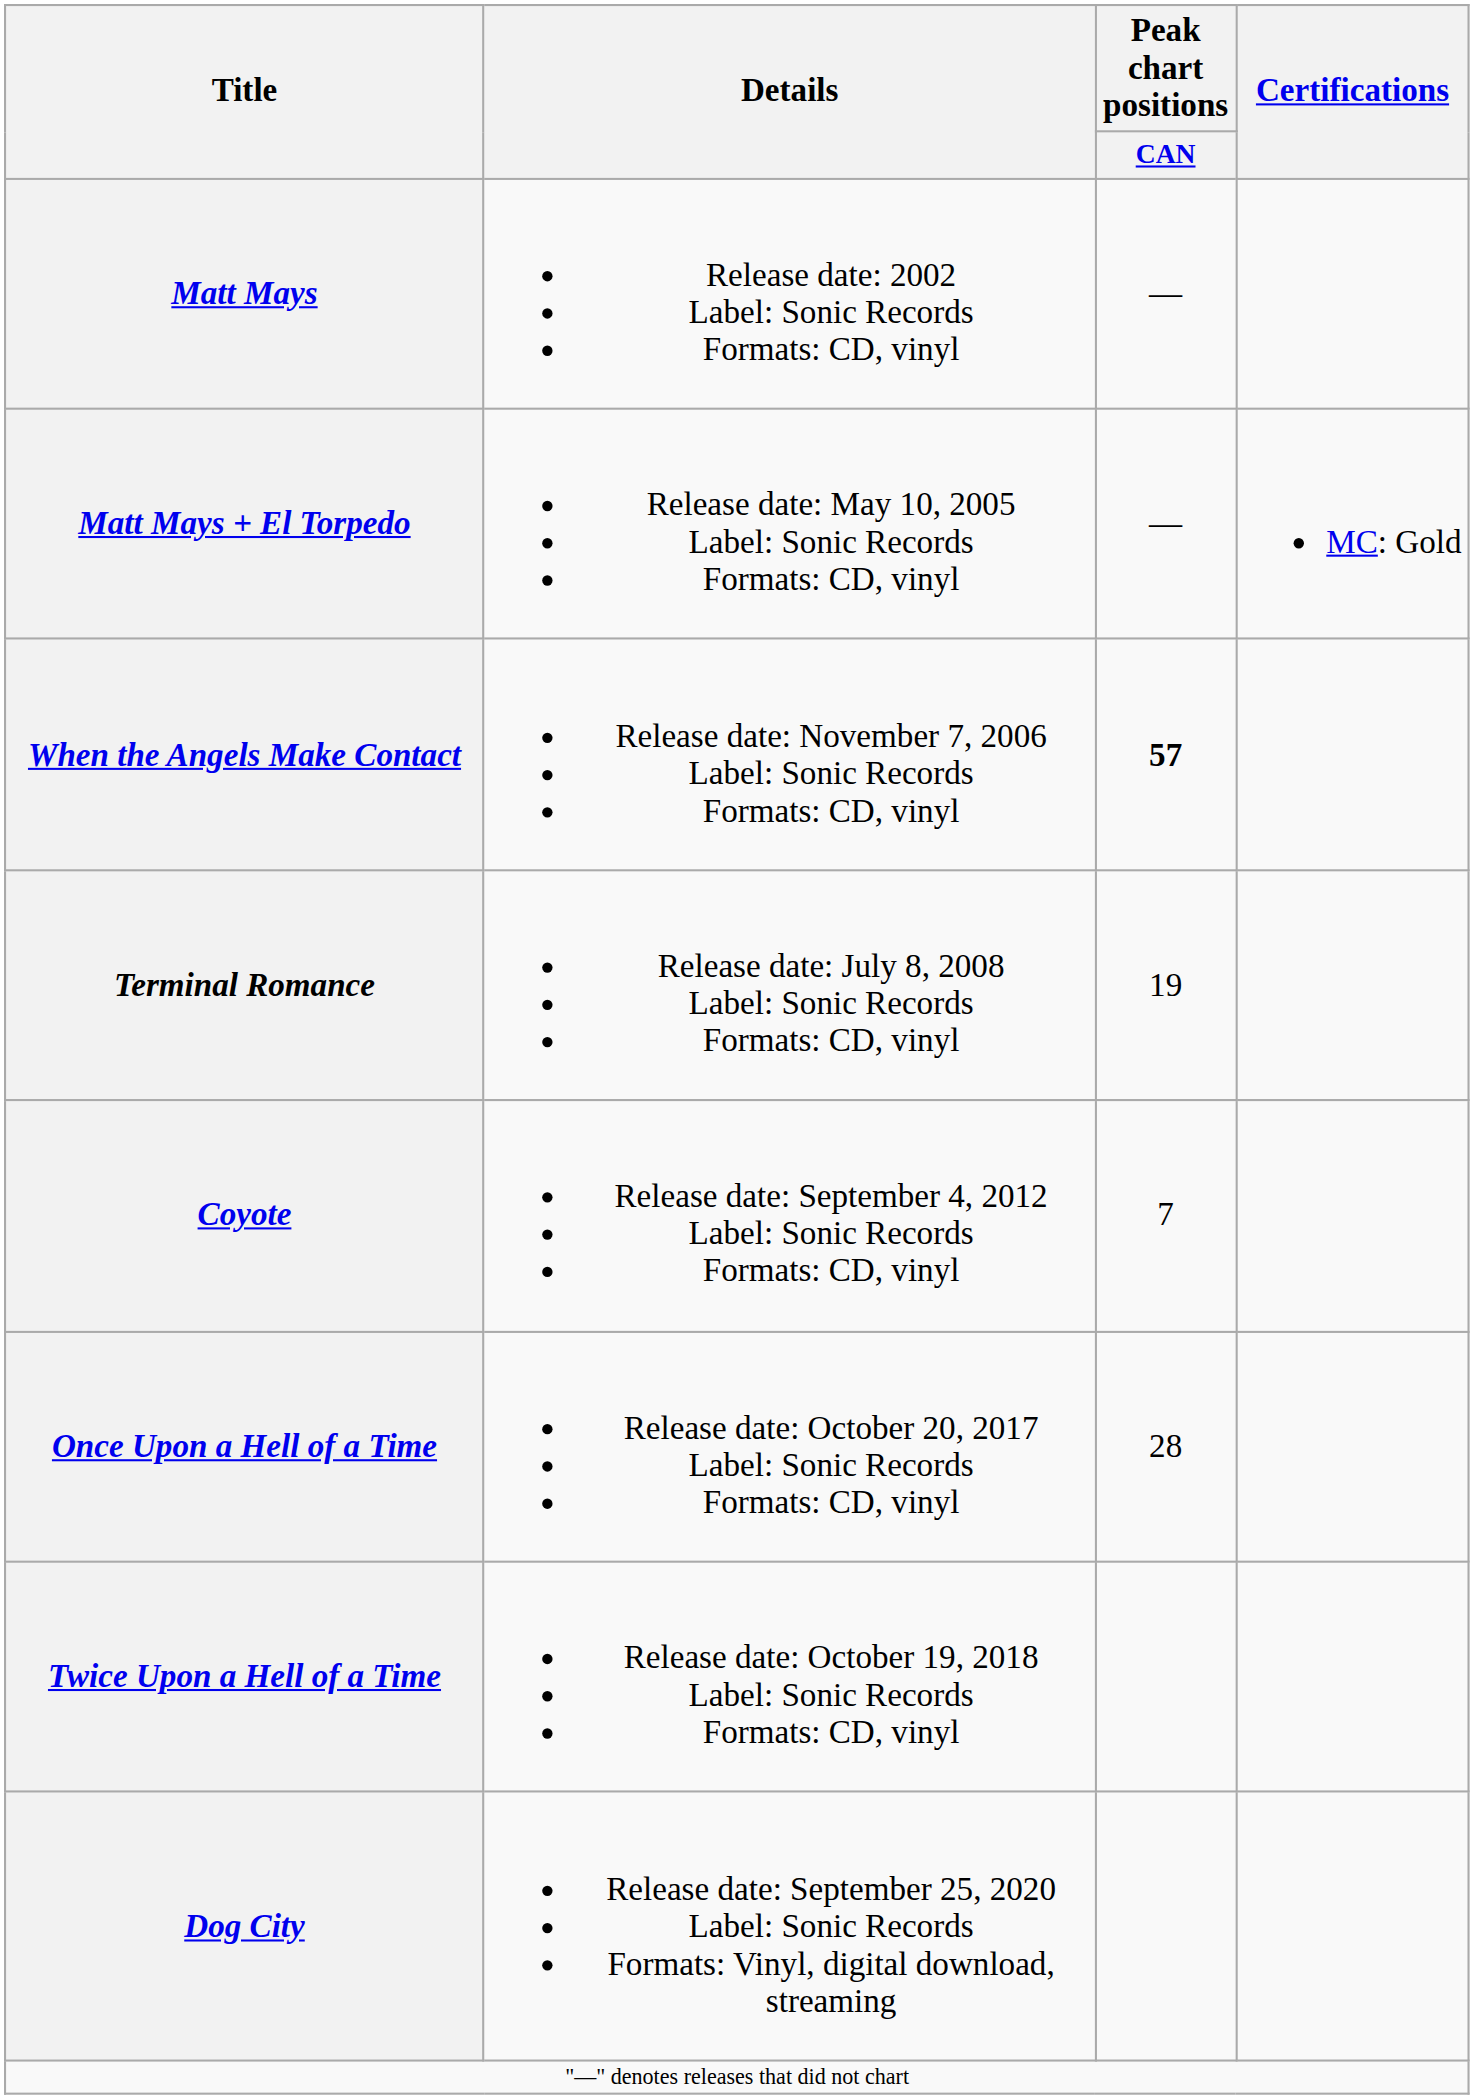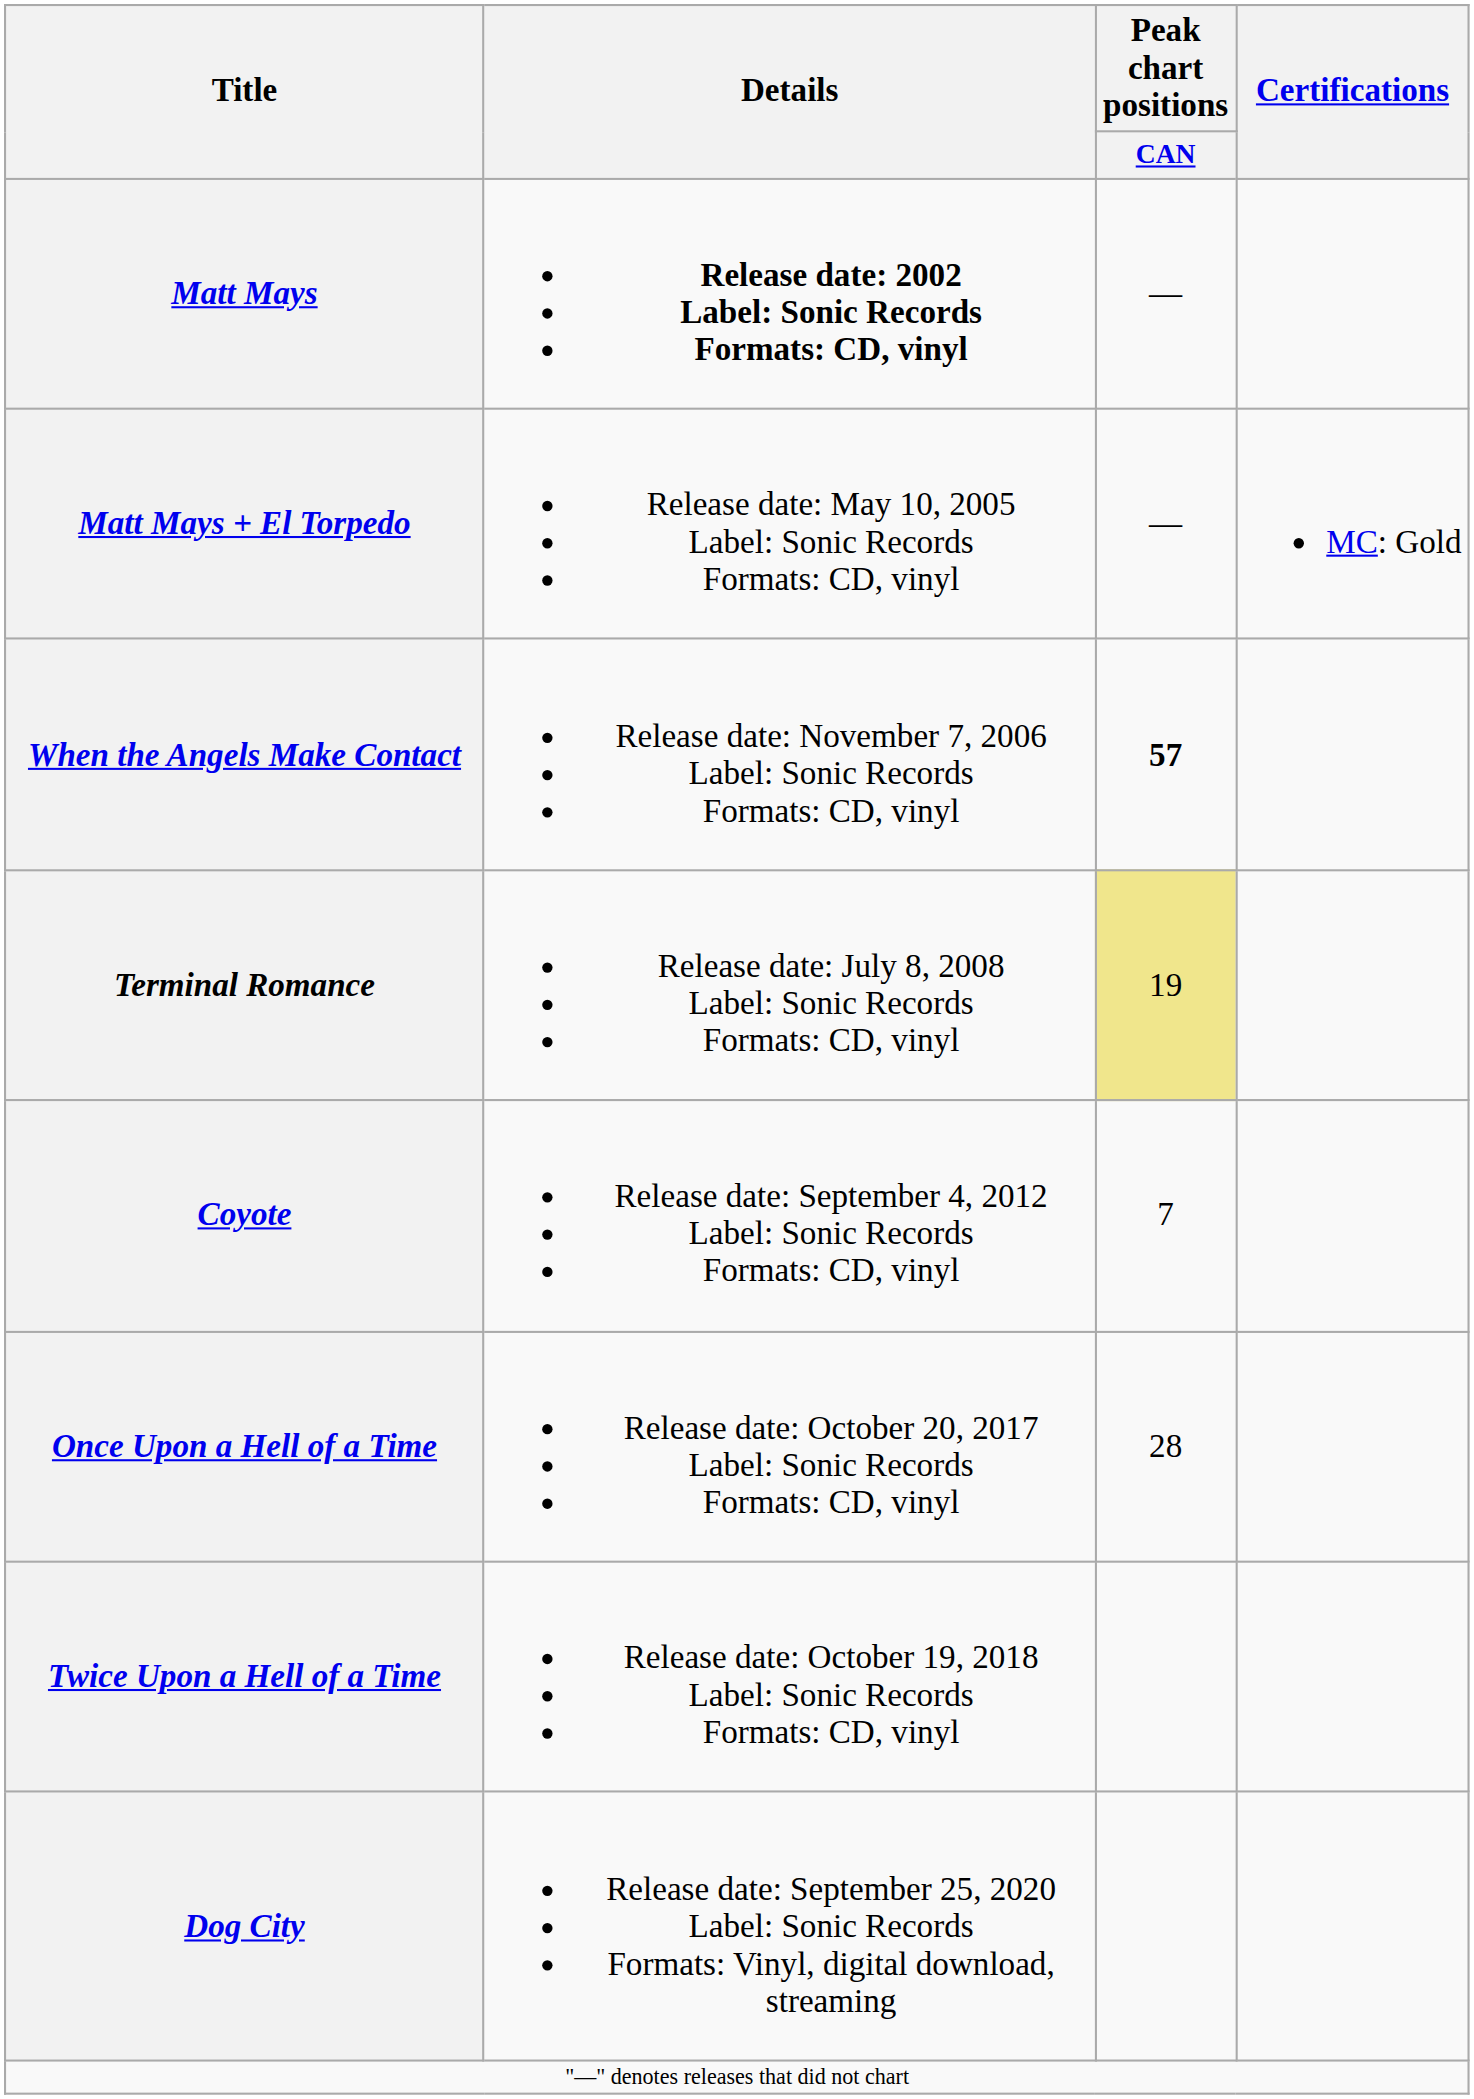(790, 312) normal -> (790, 312) bold
(1166, 984) no background -> (1166, 984) khaki background
